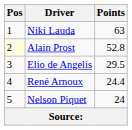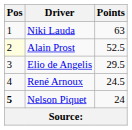(116, 47) 52.8 -> (116, 47) 52.5
(116, 82) 24.4 -> (116, 82) 24.5
(9, 99) normal -> (9, 99) bold
